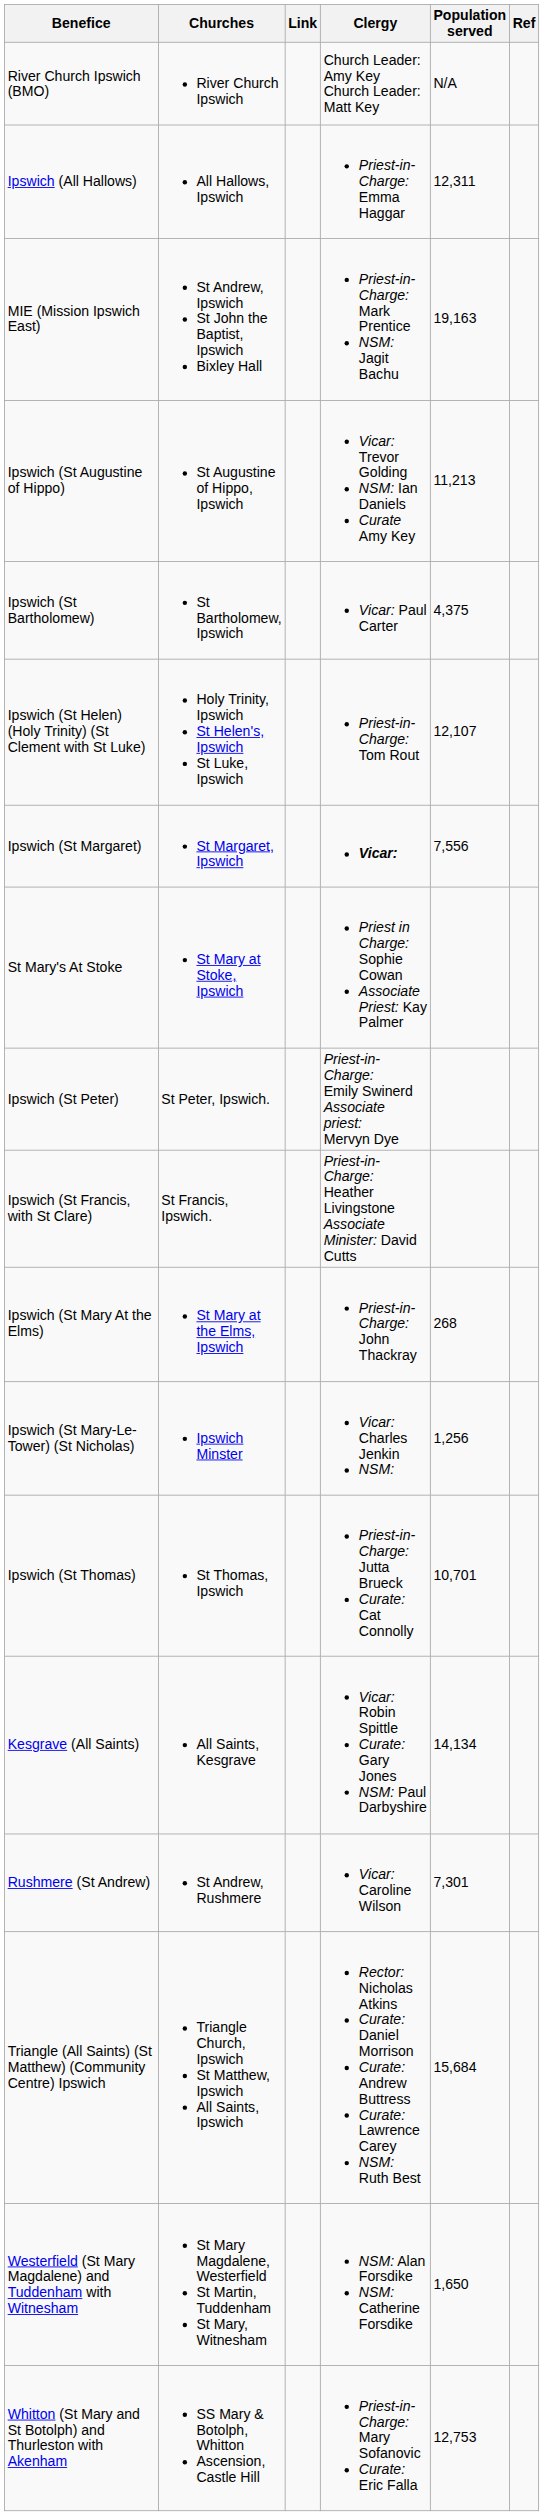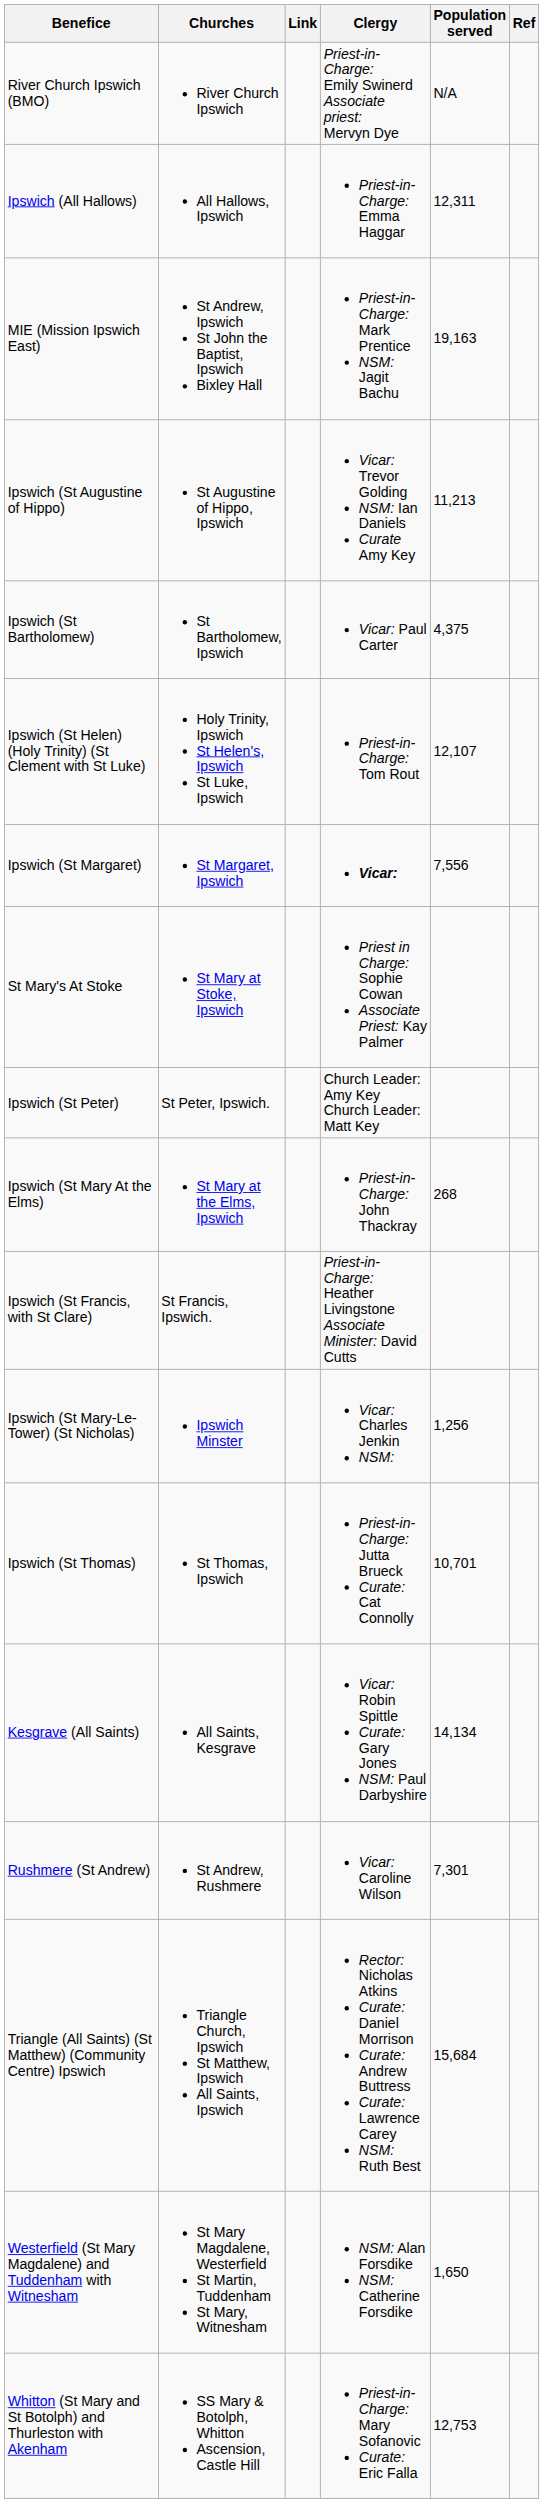(372, 83) Church Leader: Amy Key Church Leader: Matt Key -> (368, 93) Priest-in-Charge: Emily Swinerd Associate priest: Mervyn Dye
(368, 1099) Priest-in-Charge: Emily Swinerd Associate priest: Mervyn Dye -> (372, 1102) Church Leader: Amy Key Church Leader: Matt Key
rows swapped: (69, 1208) <-> (80, 1324)
